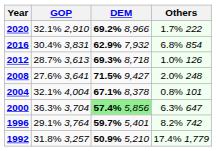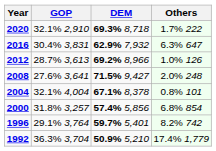(121, 29) 69.2% 8,966 -> (121, 29) 69.3% 8,718
(181, 44) 6.8% 854 -> (181, 44) 6.3% 647
(121, 60) 69.3% 8,718 -> (121, 60) 69.2% 8,966
(61, 107) 36.3% 3,704 -> (61, 107) 31.8% 3,257
(121, 107) lightgreen background -> (121, 107) no background
(181, 107) 6.3% 647 -> (181, 107) 6.8% 854
(61, 138) 31.8% 3,257 -> (61, 138) 36.3% 3,704
